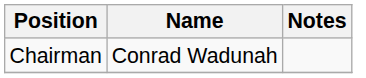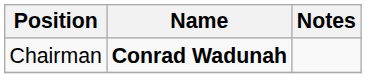(195, 55) normal -> (199, 55) bold
